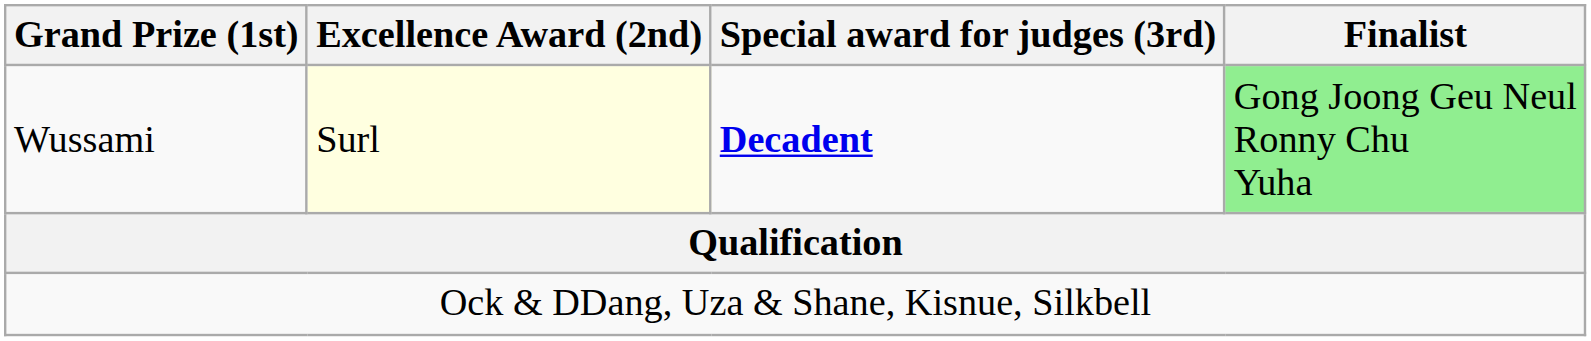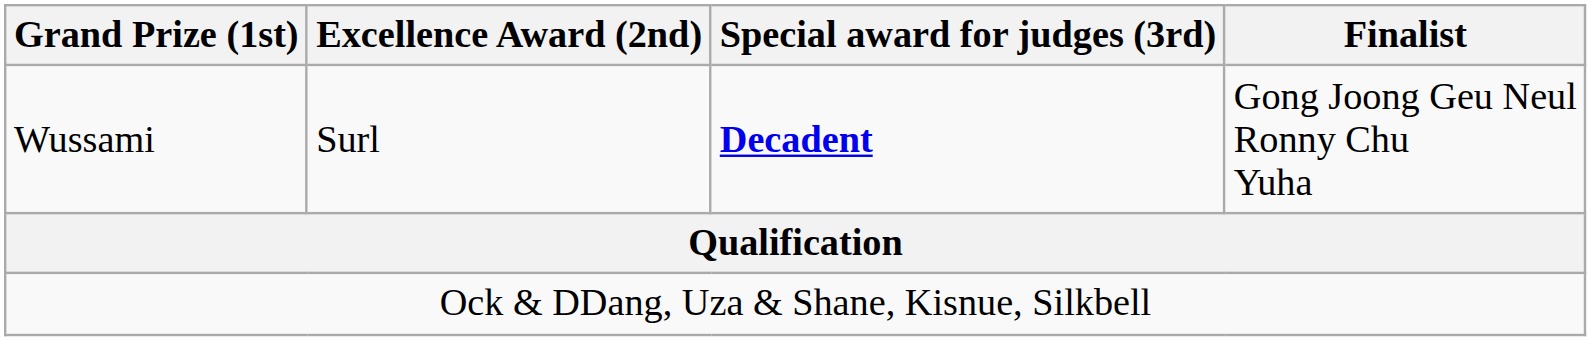(348, 138) lightyellow background -> (348, 138) no background
(1405, 138) lightgreen background -> (1405, 138) no background
